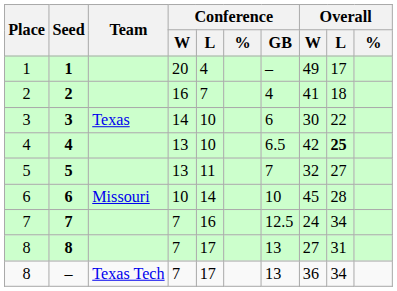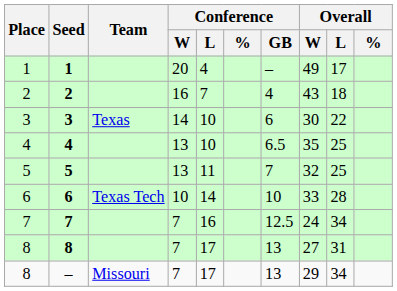(311, 94) 41 -> (311, 94) 43
(311, 145) 42 -> (311, 145) 35
(339, 145) bold -> (339, 145) normal
(339, 171) 27 -> (339, 171) 25
(121, 196) Missouri -> (128, 196) Texas Tech
(311, 196) 45 -> (311, 196) 33
(128, 273) Texas Tech -> (121, 273) Missouri
(311, 273) 36 -> (311, 273) 29
